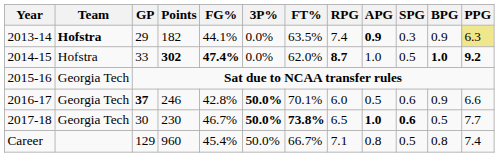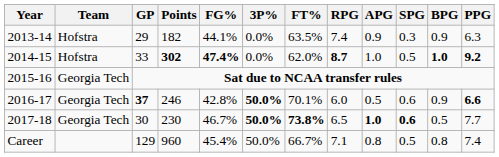(80, 36) bold -> (78, 36) normal
(373, 36) bold -> (373, 36) normal
(473, 36) khaki background -> (473, 36) no background
(473, 99) normal -> (473, 99) bold
